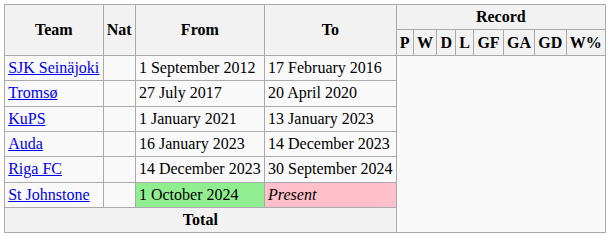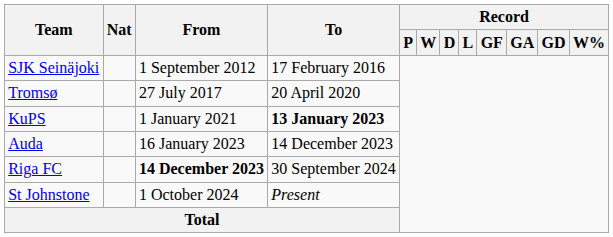(321, 118) normal -> (328, 118) bold
(200, 169) normal -> (201, 169) bold
(189, 194) lightgreen background -> (189, 194) no background
(292, 194) pink background -> (295, 194) no background
